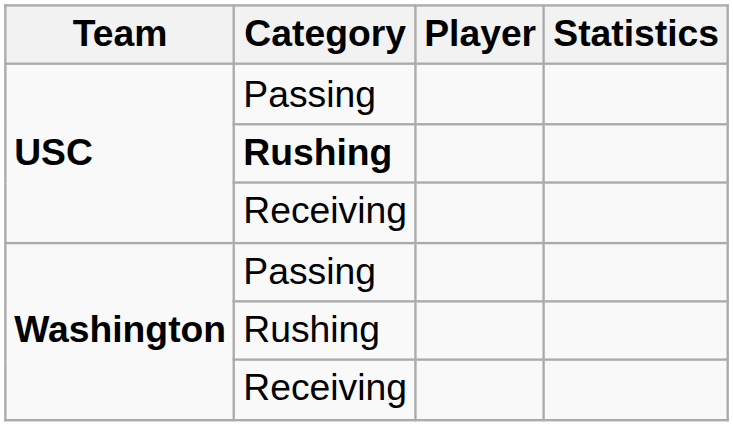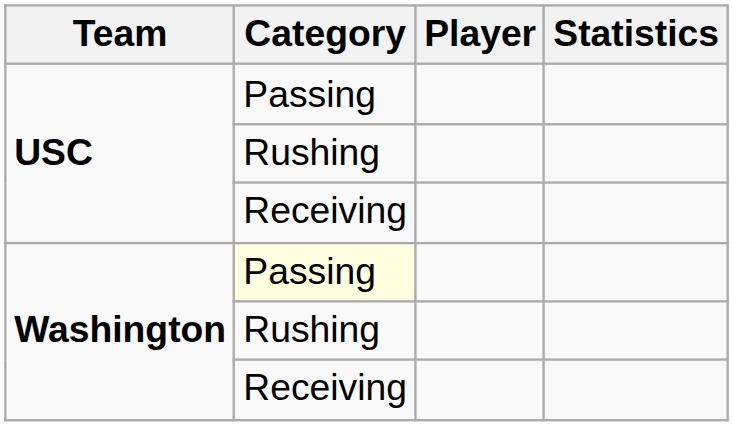(318, 152) bold -> (312, 152) normal
(310, 270) no background -> (310, 270) lightyellow background
